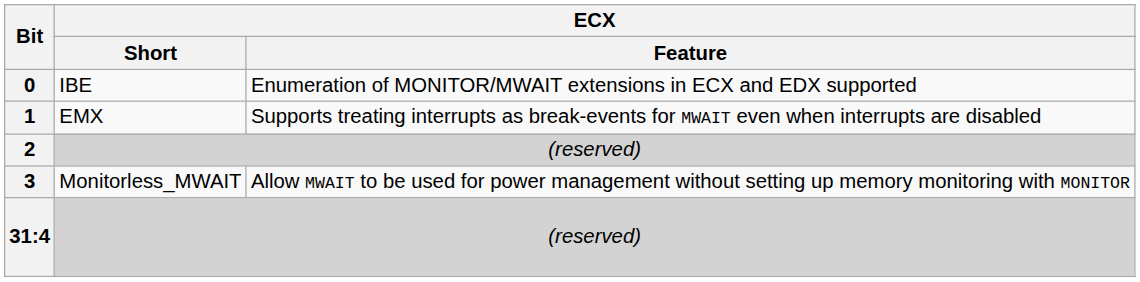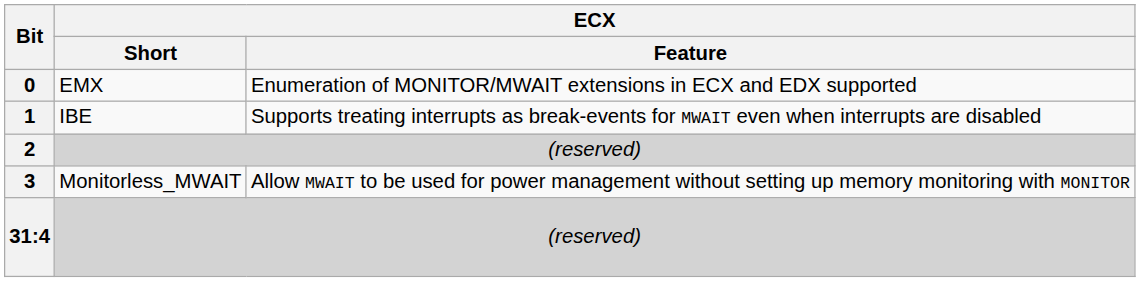(76, 85) IBE -> (81, 85) EMX
(81, 117) EMX -> (76, 117) IBE
